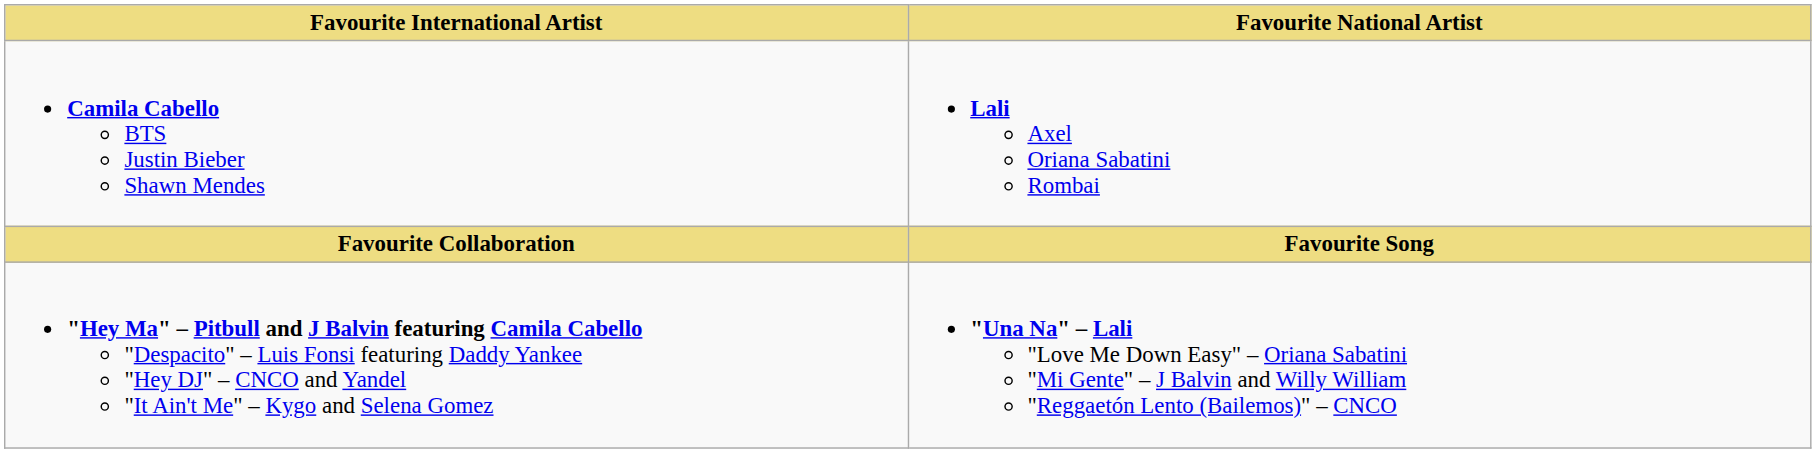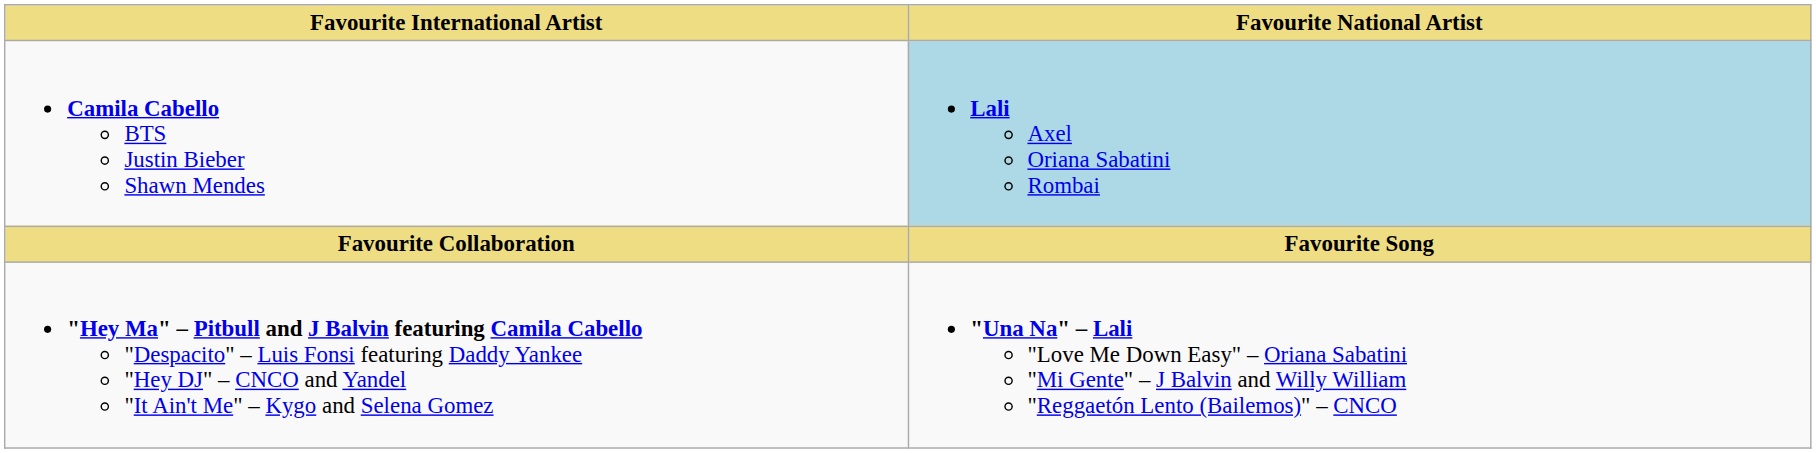(1359, 146) no background -> (1359, 146) lightblue background
